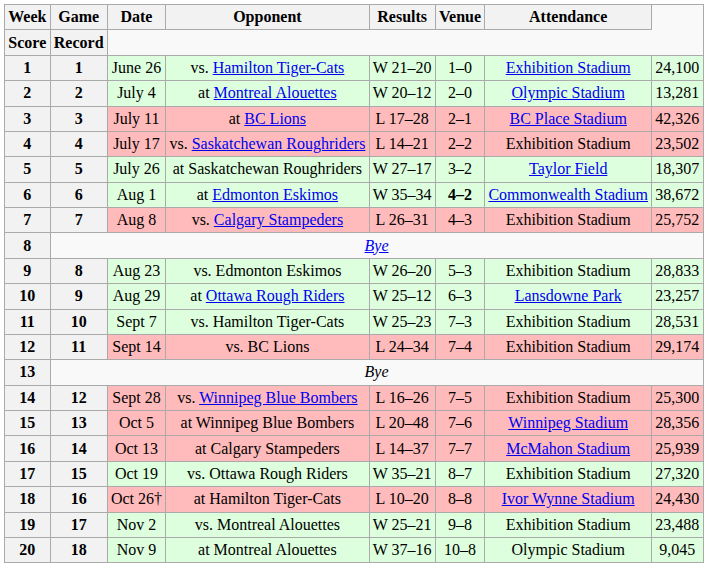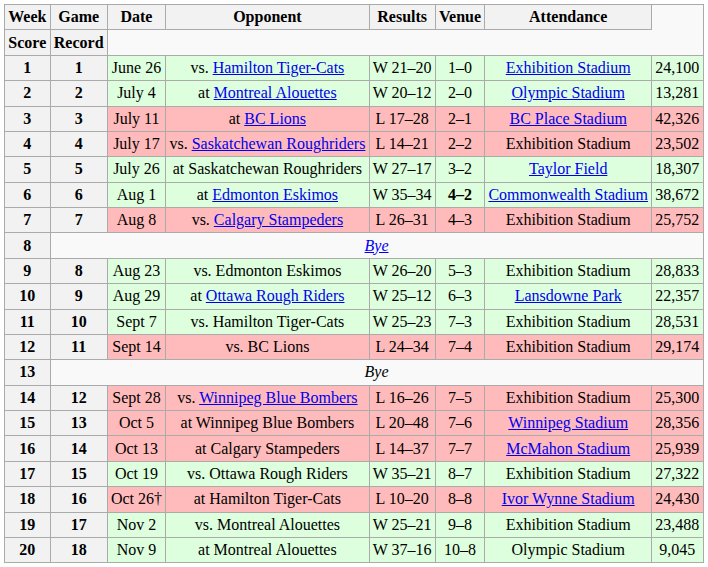(677, 296) 23,257 -> (677, 296) 22,357
(677, 473) 27,320 -> (677, 473) 27,322
